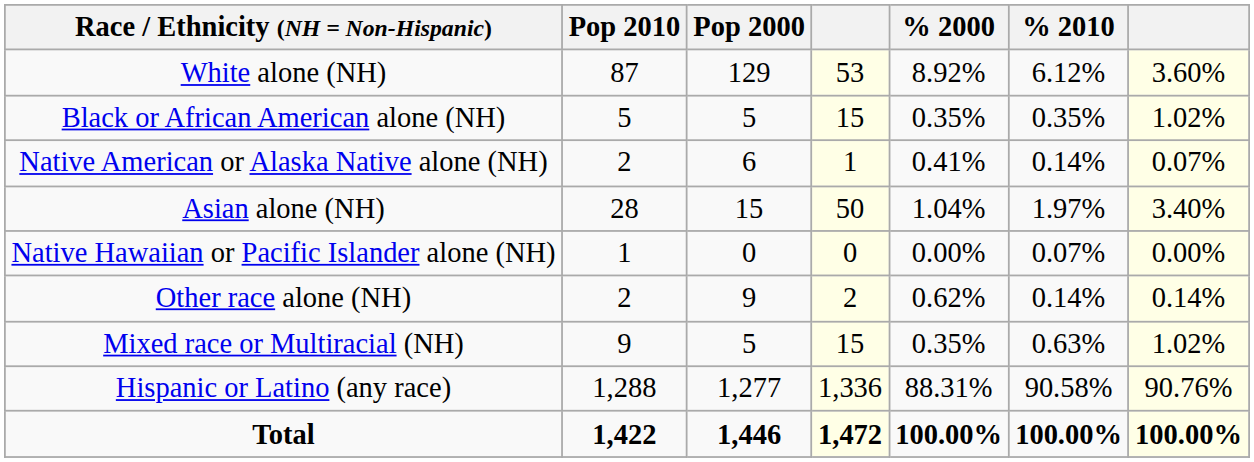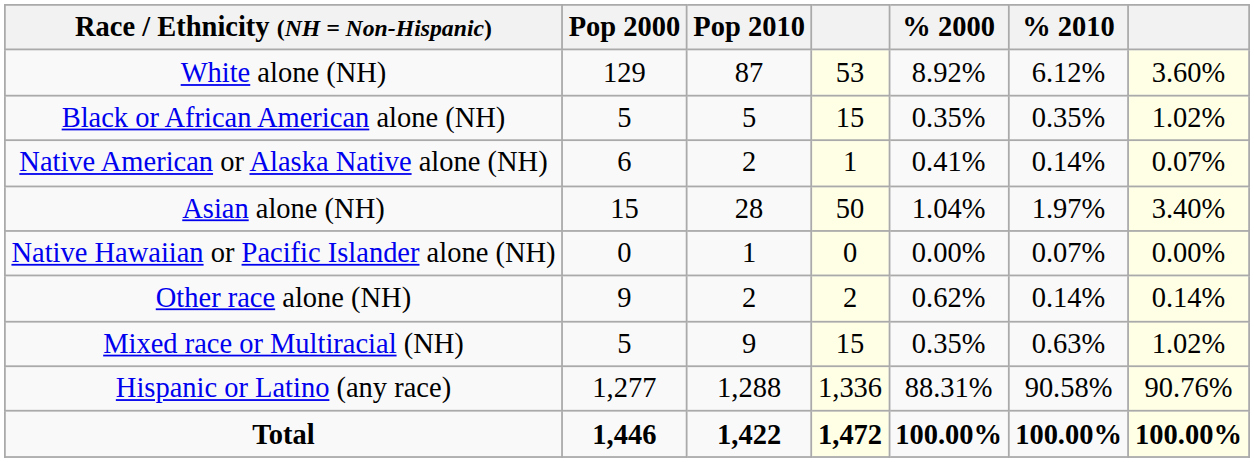columns swapped: (749, 27) <-> (624, 27)
